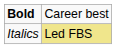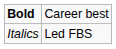(68, 33) khaki background -> (68, 33) no background
